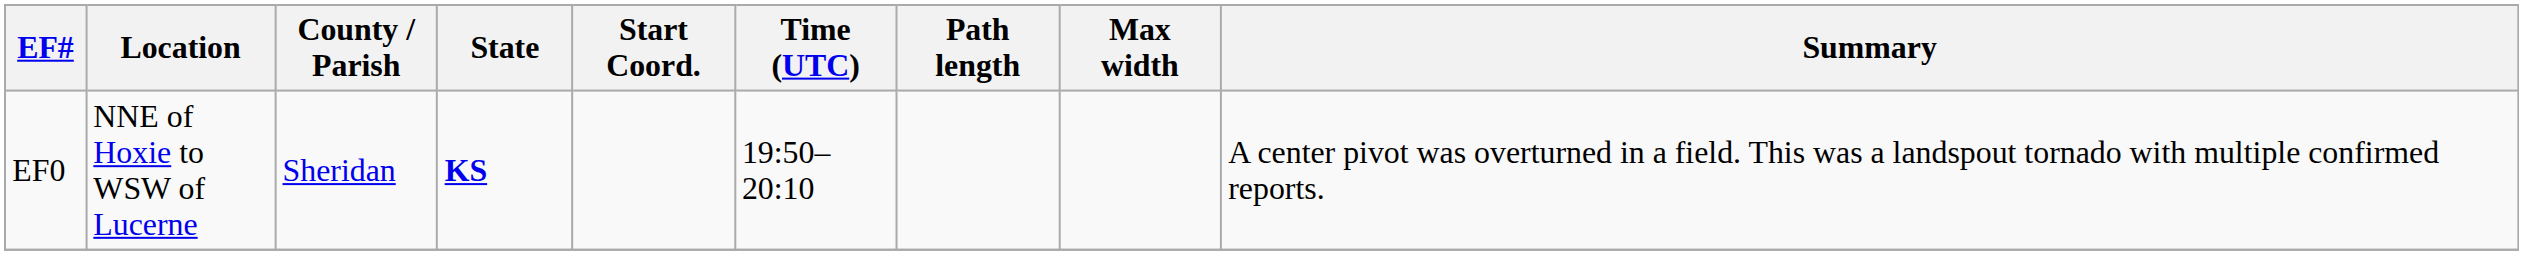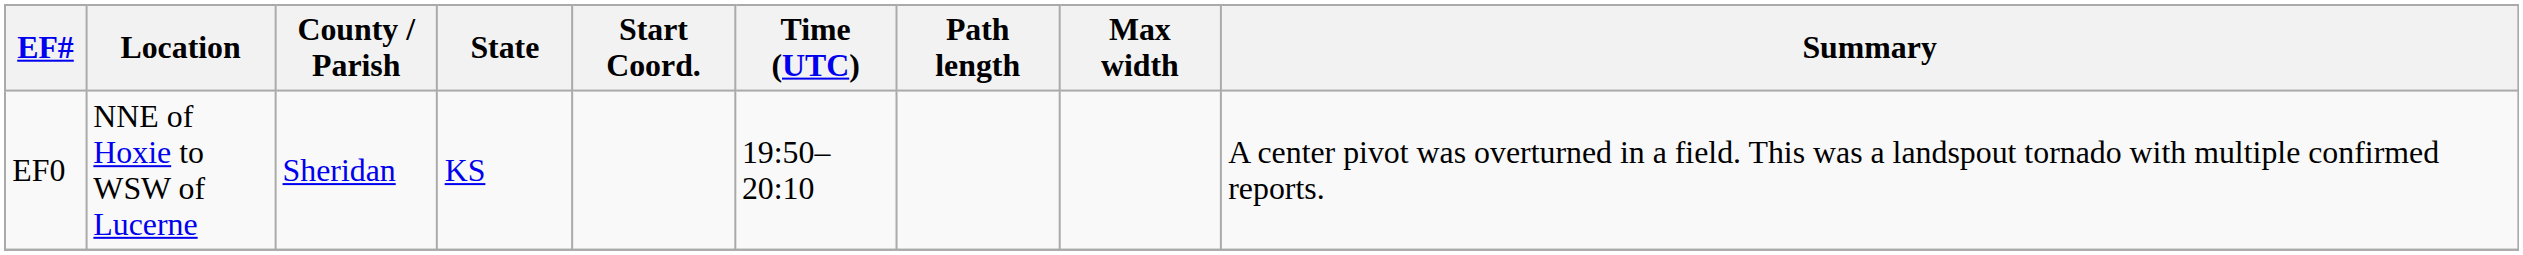(466, 169) bold -> (465, 169) normal
